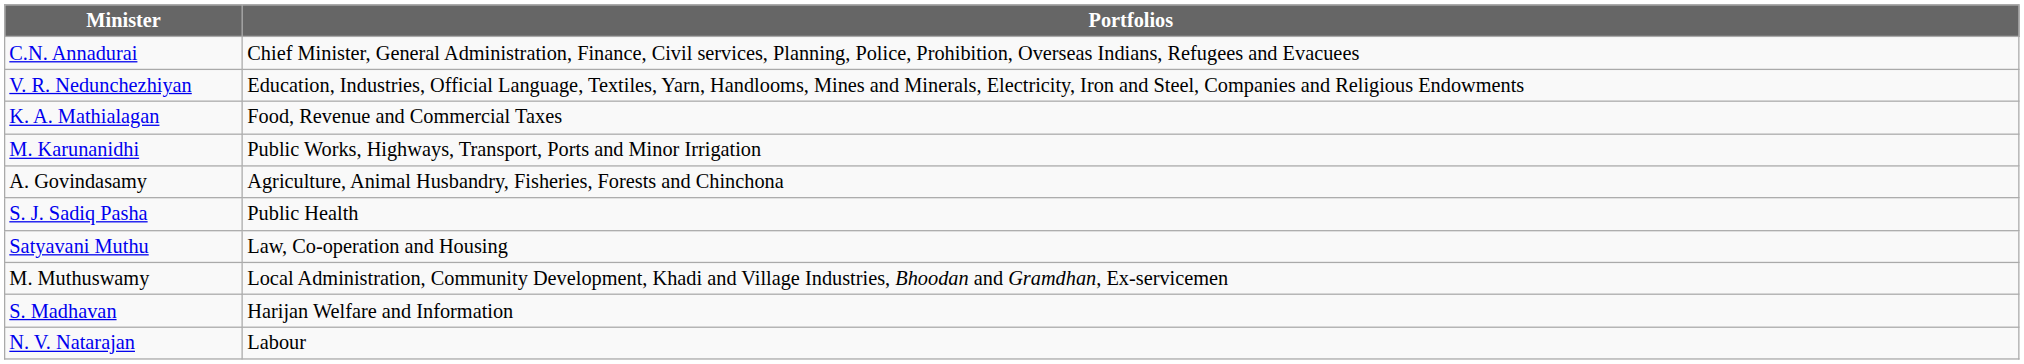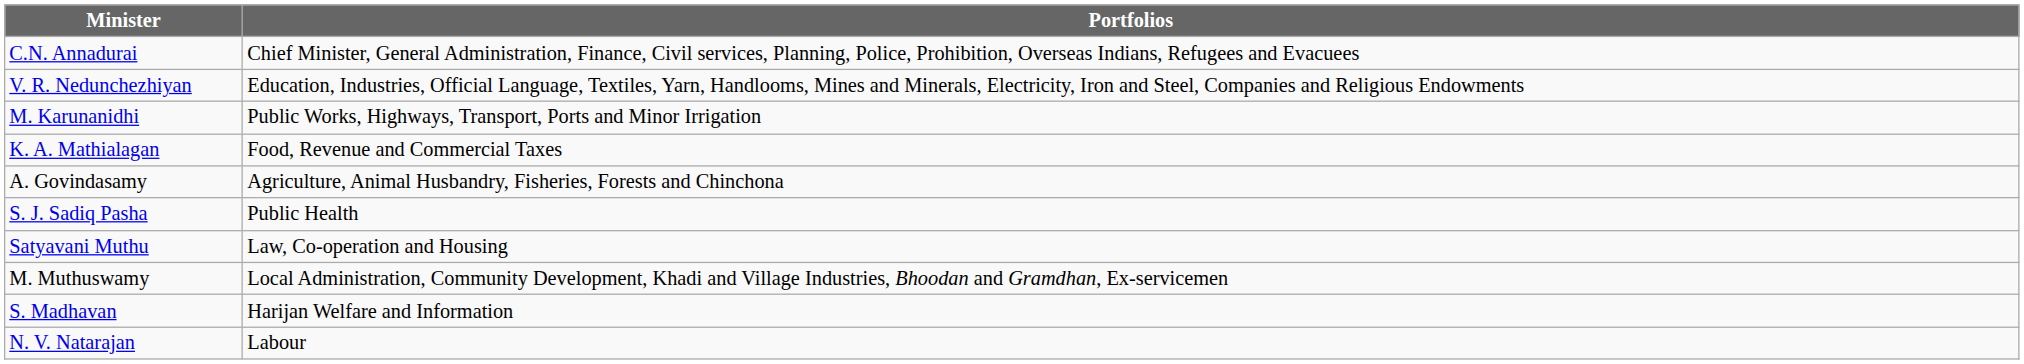rows swapped: (74, 149) <-> (84, 117)
